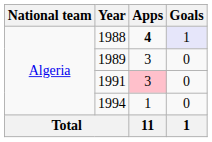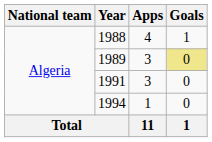(148, 37) bold -> (148, 37) normal
(187, 37) lavender background -> (187, 37) no background
(187, 59) no background -> (187, 59) khaki background
(148, 81) pink background -> (148, 81) no background
